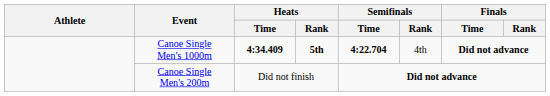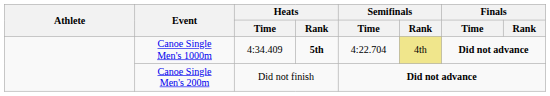(265, 50) bold -> (265, 50) normal
(369, 50) bold -> (369, 50) normal
(420, 50) no background -> (420, 50) khaki background
